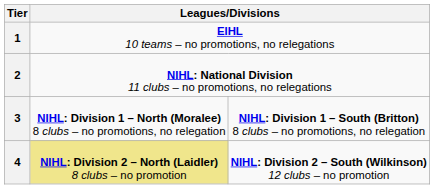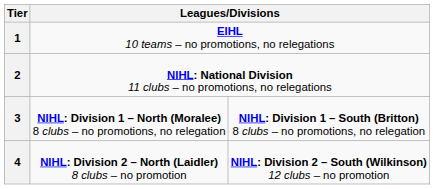(129, 168) khaki background -> (129, 168) no background
